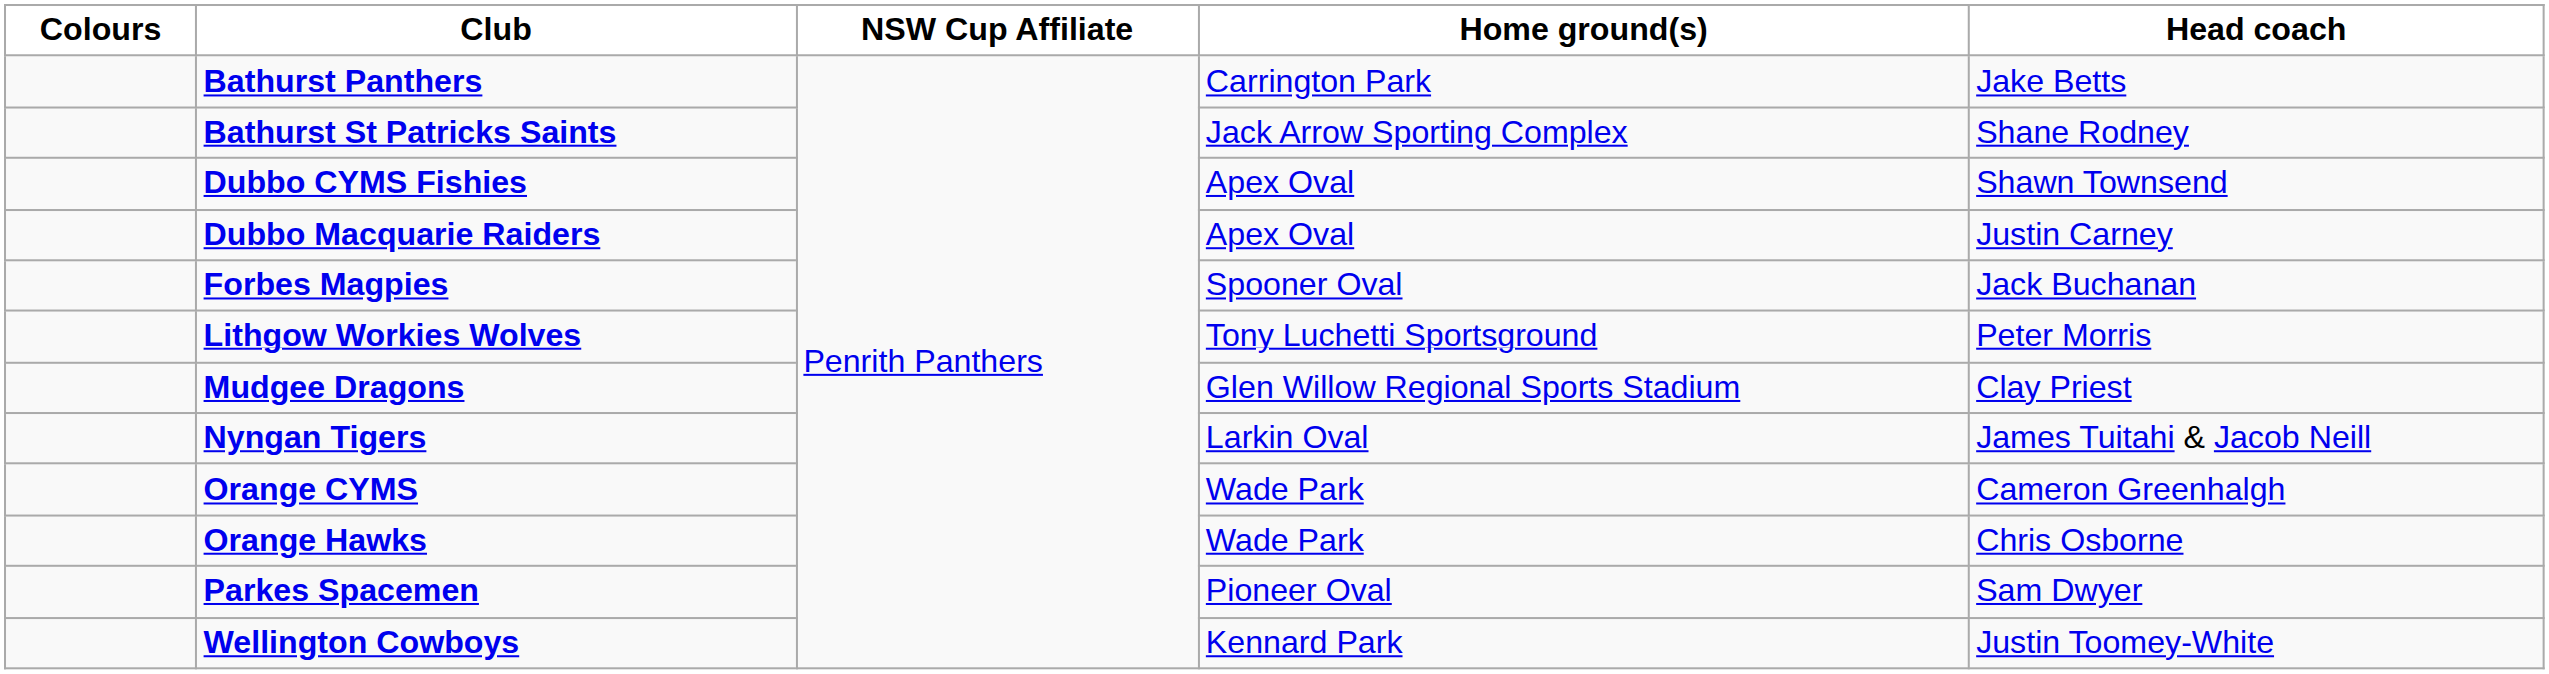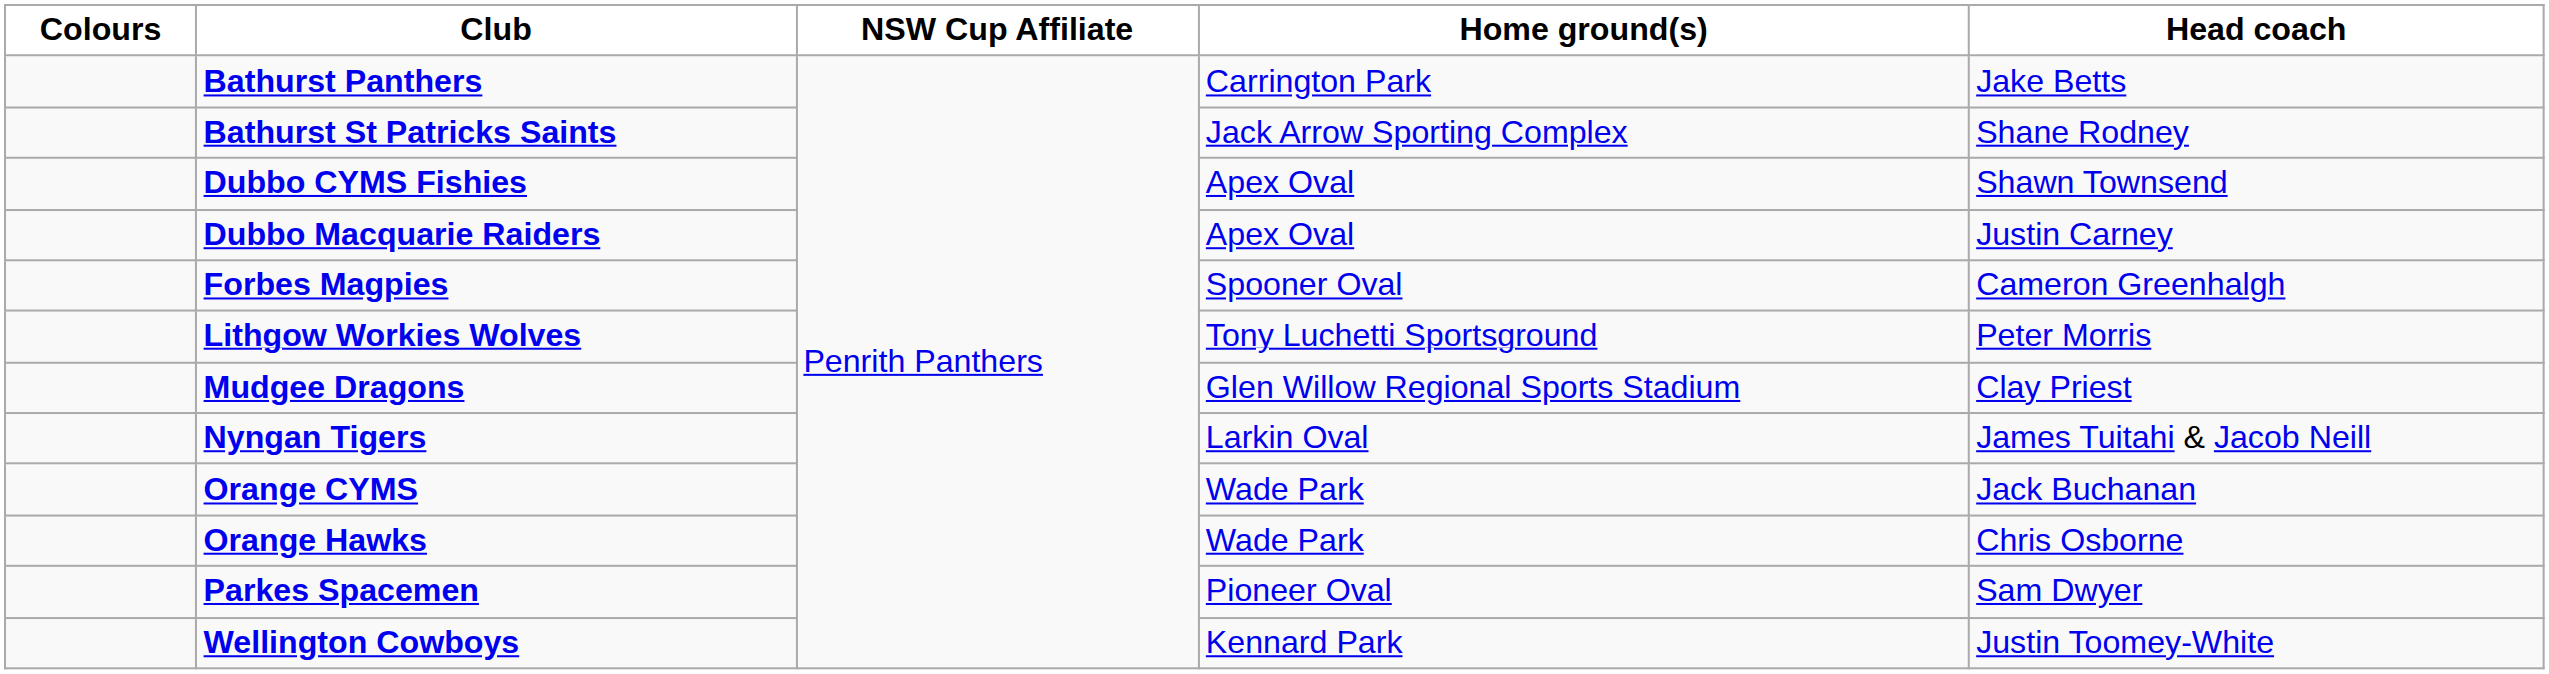(2086, 285) Jack Buchanan -> (2131, 285) Cameron Greenhalgh
(2131, 489) Cameron Greenhalgh -> (2086, 489) Jack Buchanan
